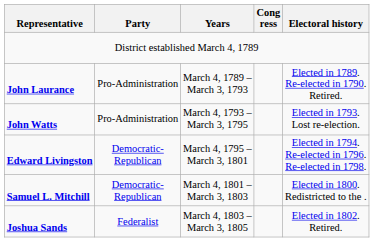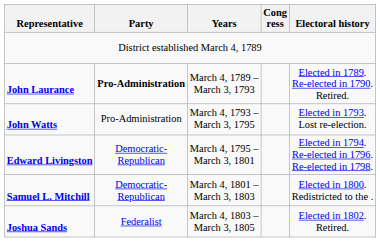(138, 83) normal -> (141, 83) bold
